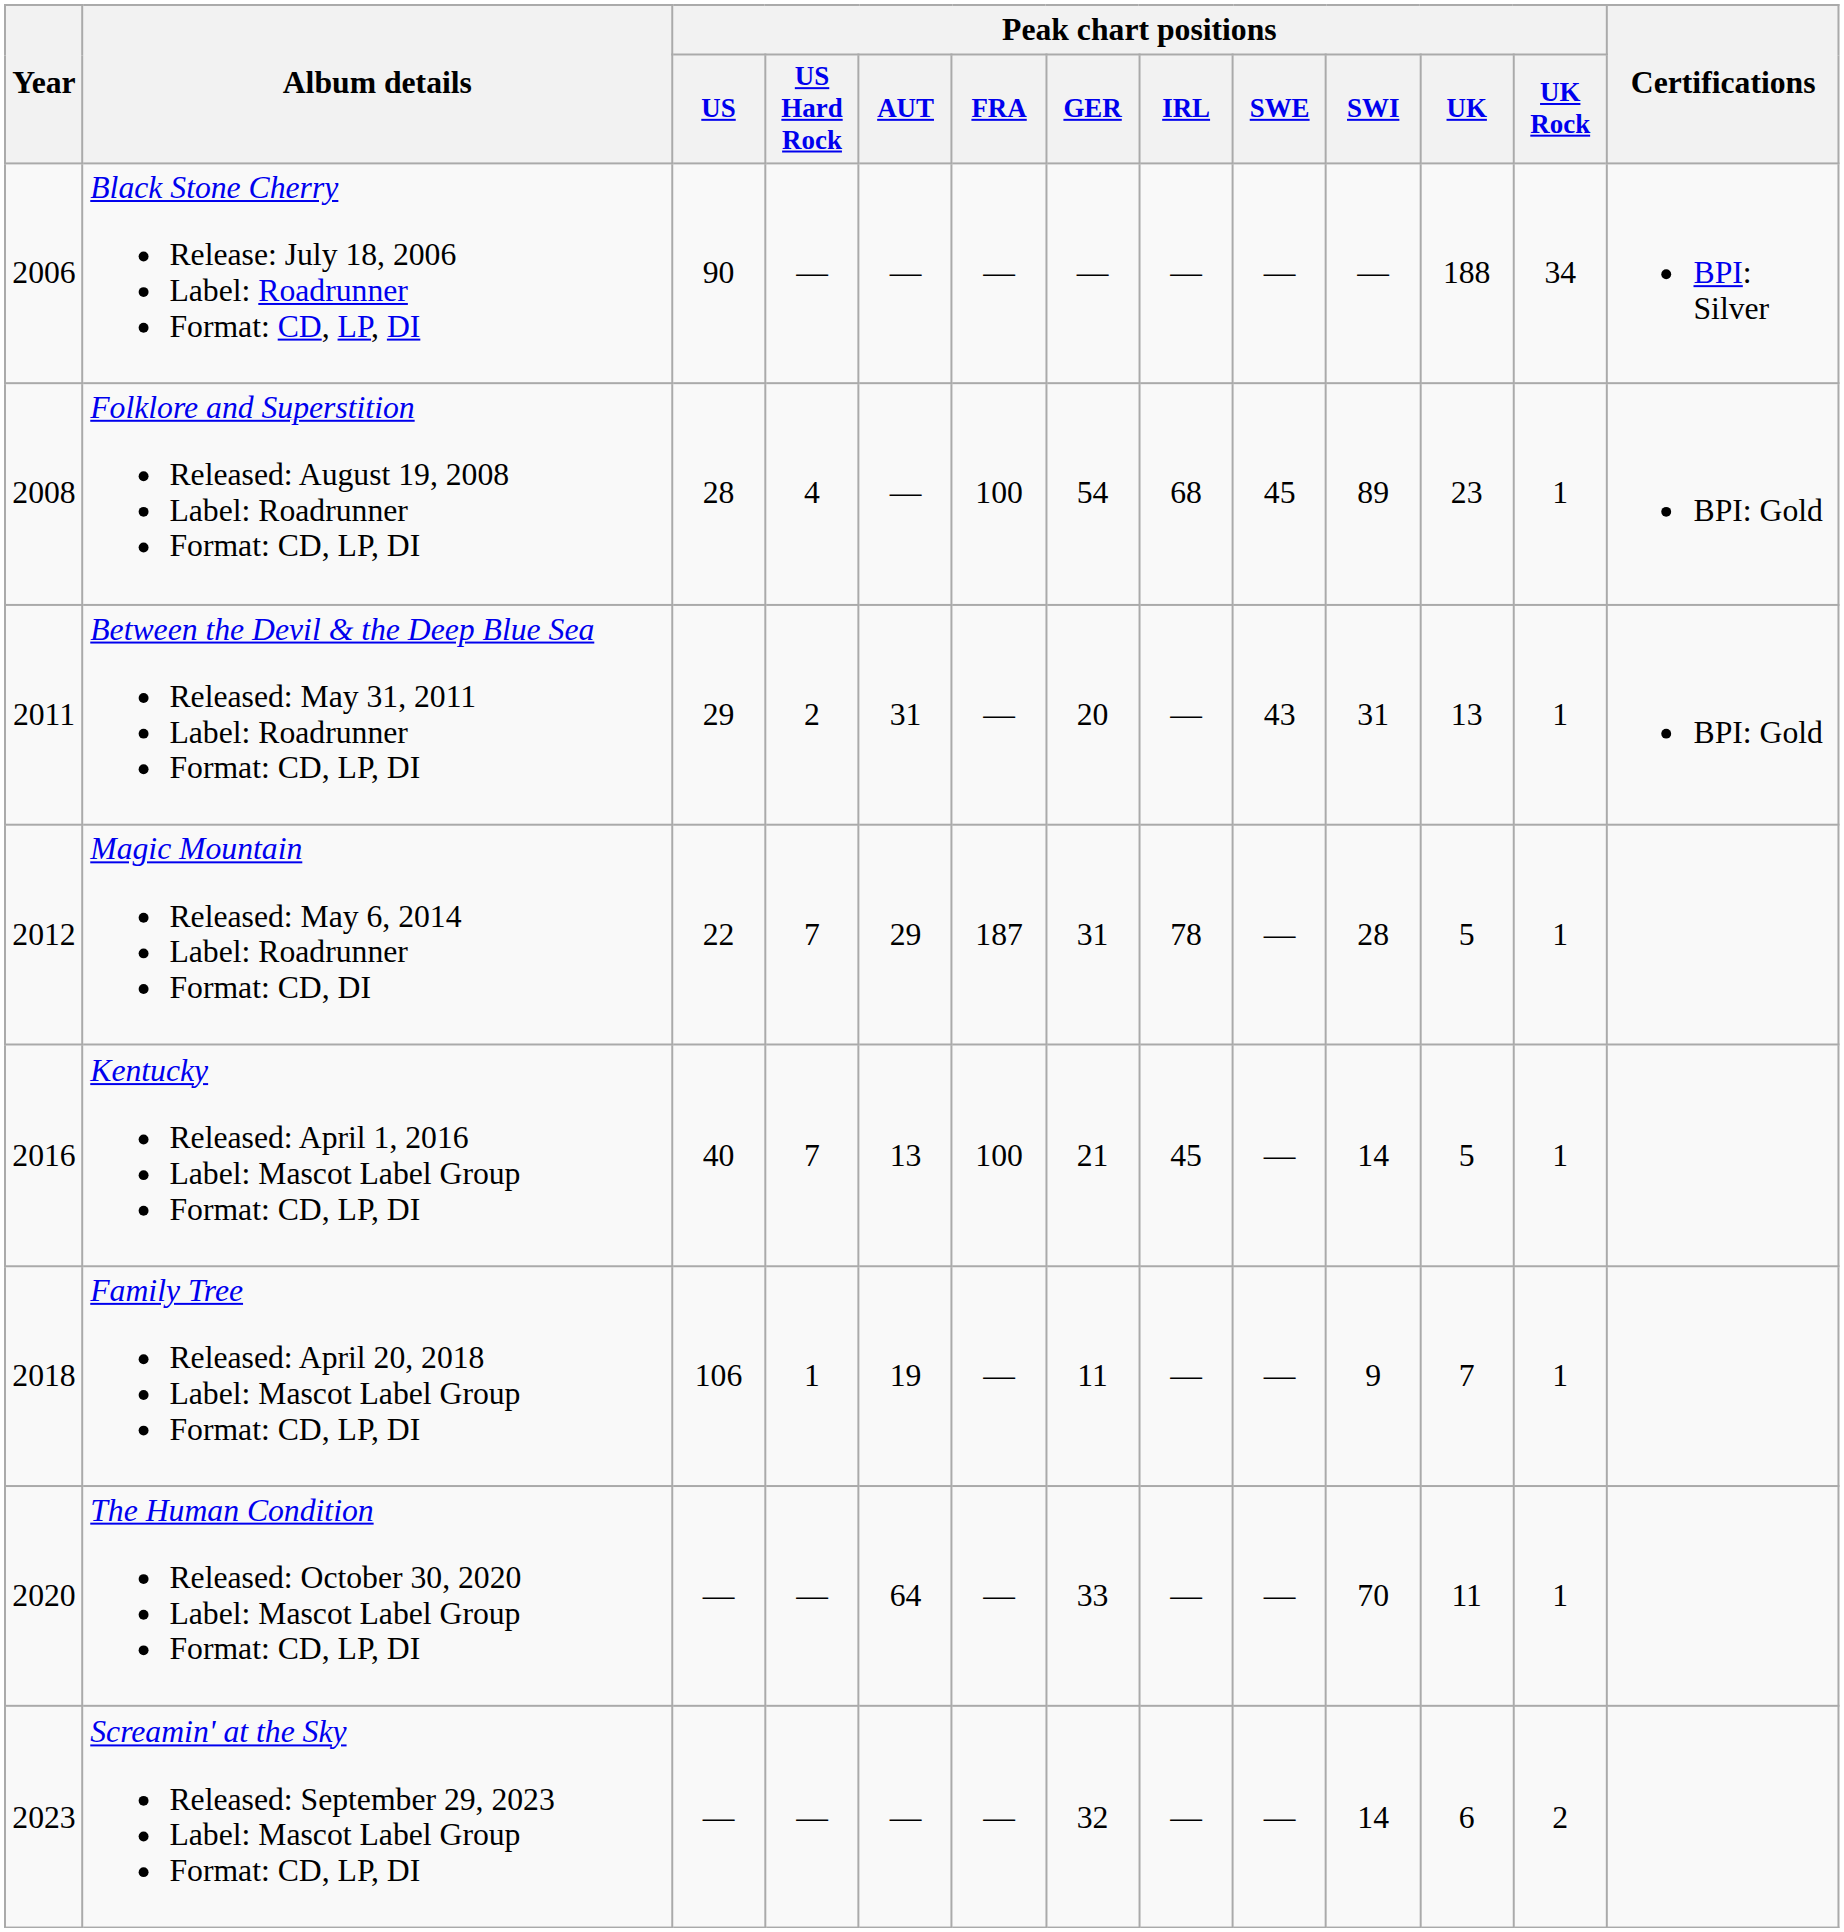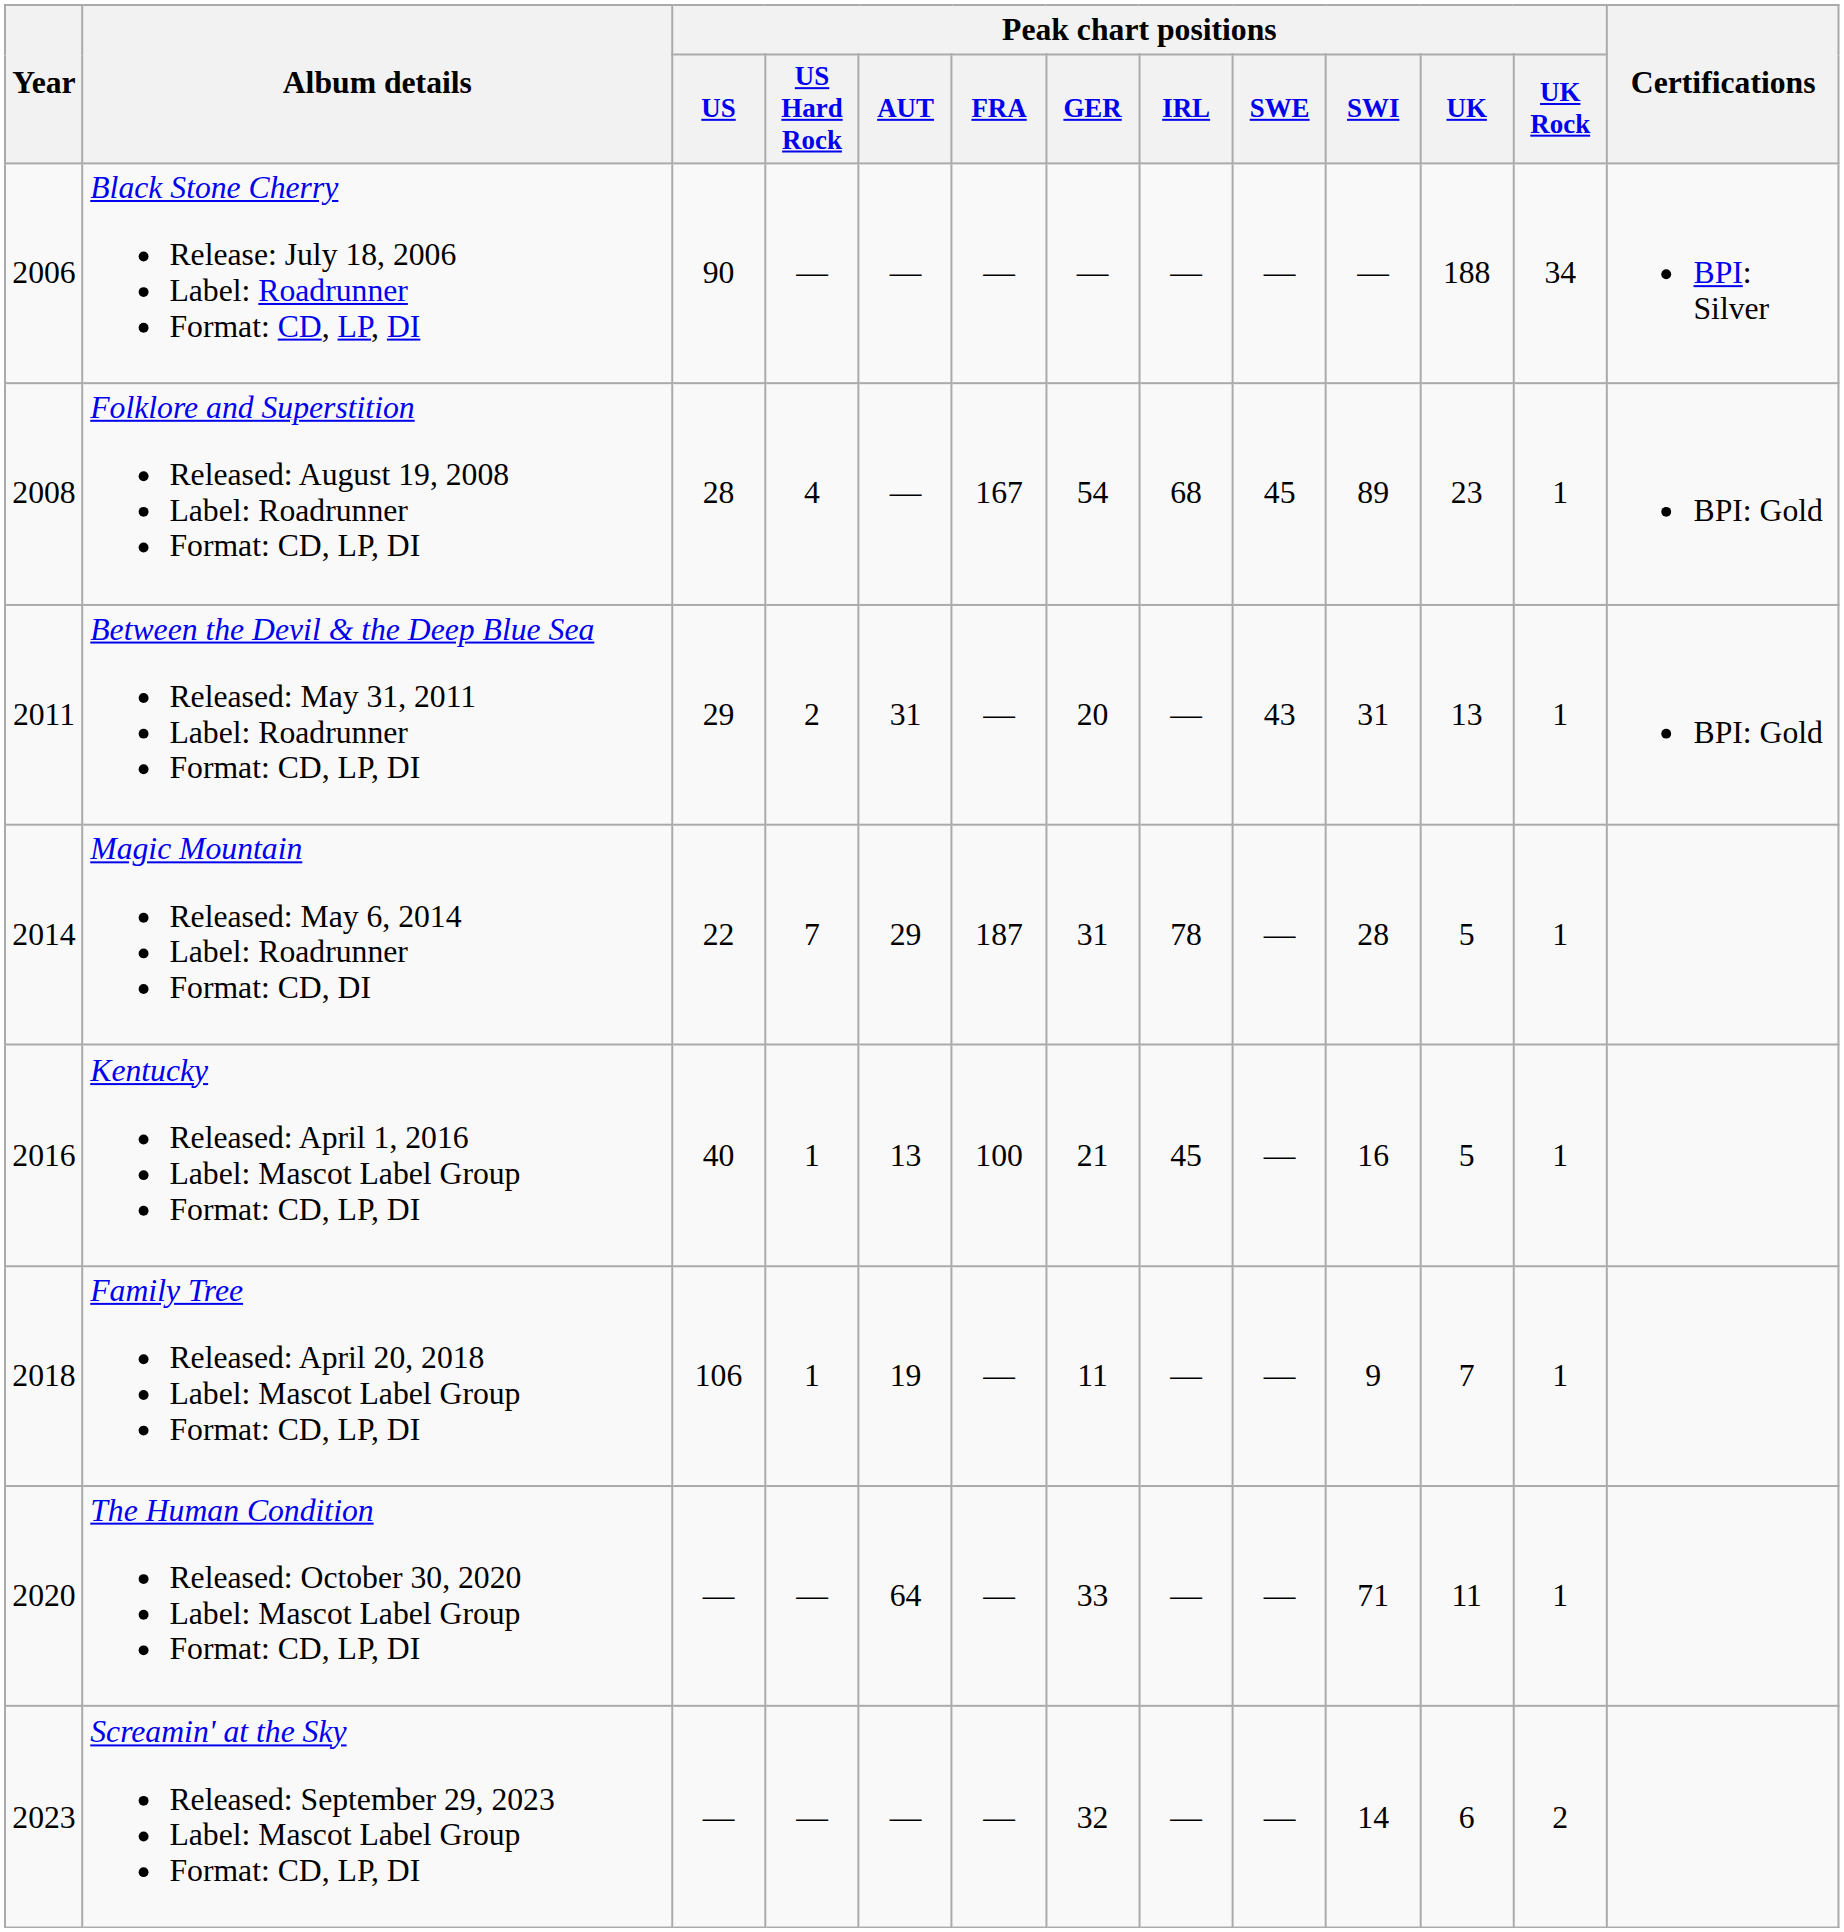(999, 493) 100 -> (999, 493) 167
(44, 934) 2012 -> (44, 934) 2014
(812, 1154) 7 -> (812, 1154) 1
(1373, 1154) 14 -> (1373, 1154) 16
(1373, 1595) 70 -> (1373, 1595) 71
